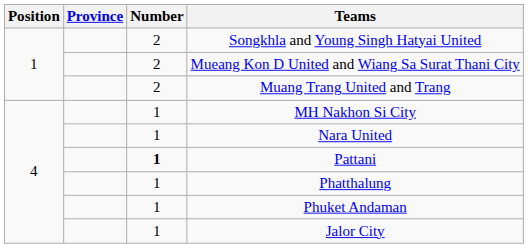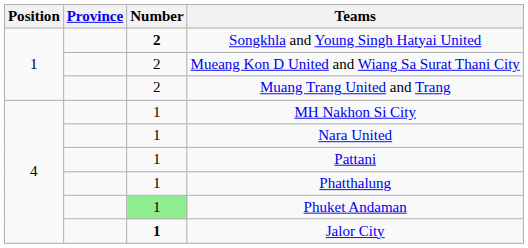(157, 40) normal -> (157, 40) bold
(157, 159) bold -> (157, 159) normal
(157, 207) no background -> (157, 207) lightgreen background
(157, 231) normal -> (157, 231) bold
